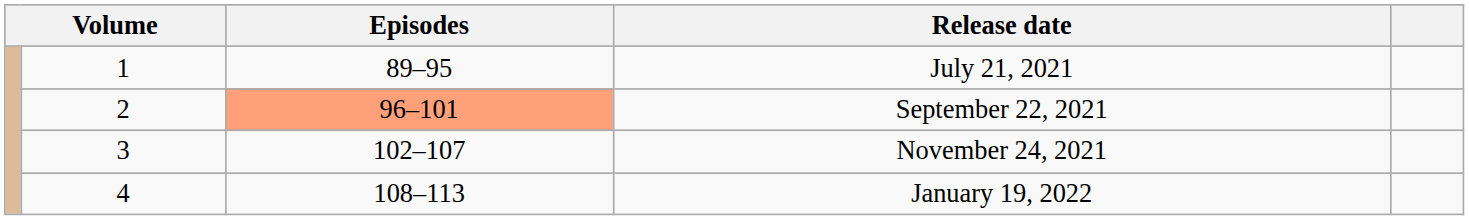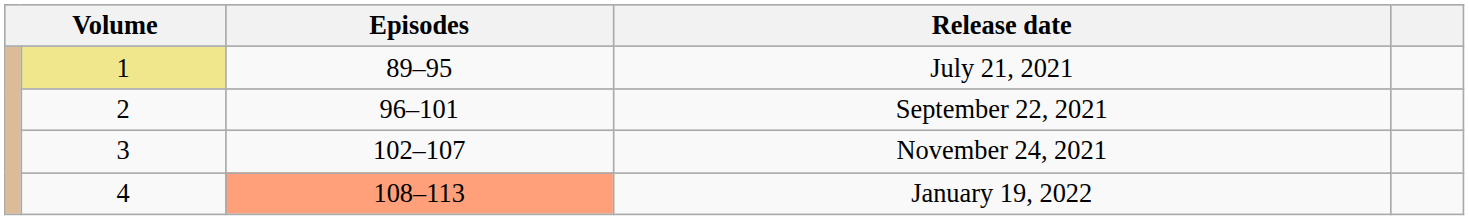(123, 67) no background -> (123, 67) khaki background
(419, 109) lightsalmon background -> (419, 109) no background
(419, 192) no background -> (419, 192) lightsalmon background
